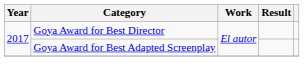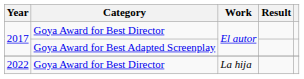+ row: (18, 64)
